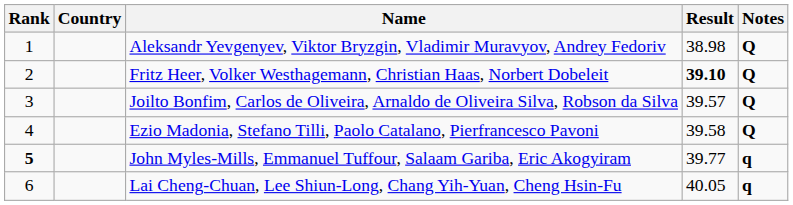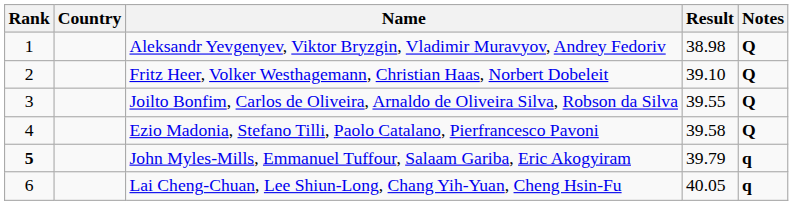(706, 74) bold -> (706, 74) normal
(706, 102) 39.57 -> (706, 102) 39.55
(706, 158) 39.77 -> (706, 158) 39.79
